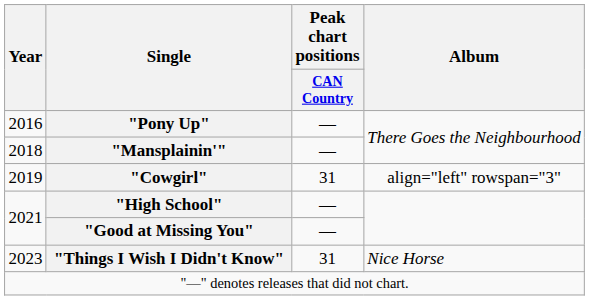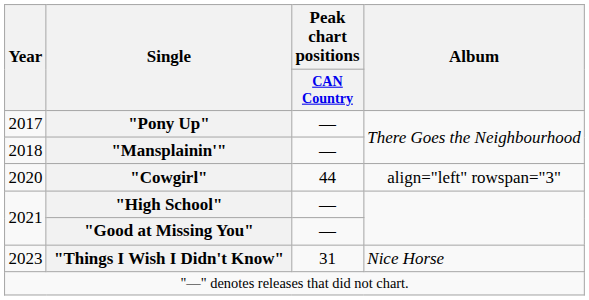(25, 123) 2016 -> (25, 123) 2017
(25, 177) 2019 -> (25, 177) 2020
(327, 177) 31 -> (327, 177) 44
